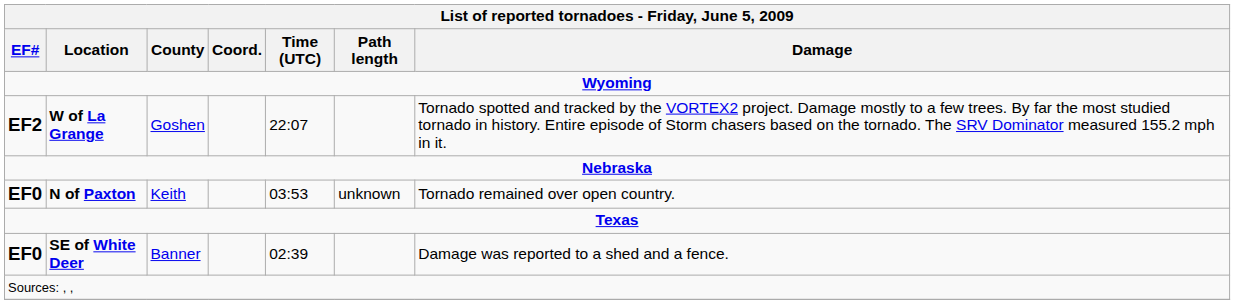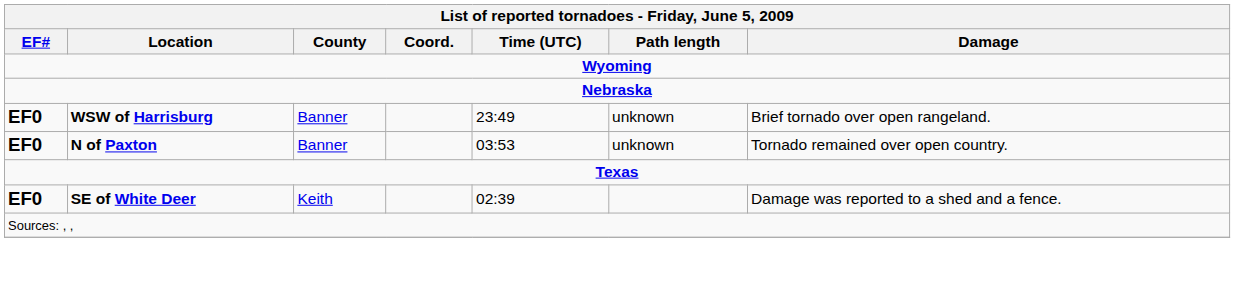- row: (77, 125)
+ row: (142, 117)
(168, 194) Keith -> (322, 145) Banner
(176, 254) Banner -> (315, 198) Keith
